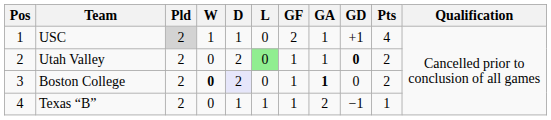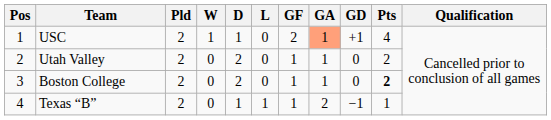(181, 37) lightgrey background -> (181, 37) no background
(325, 37) no background -> (325, 37) lightsalmon background
(265, 59) lightgreen background -> (265, 59) no background
(356, 59) bold -> (356, 59) normal
(211, 81) bold -> (211, 81) normal
(238, 81) lavender background -> (238, 81) no background
(325, 81) bold -> (325, 81) normal
(387, 81) normal -> (387, 81) bold
